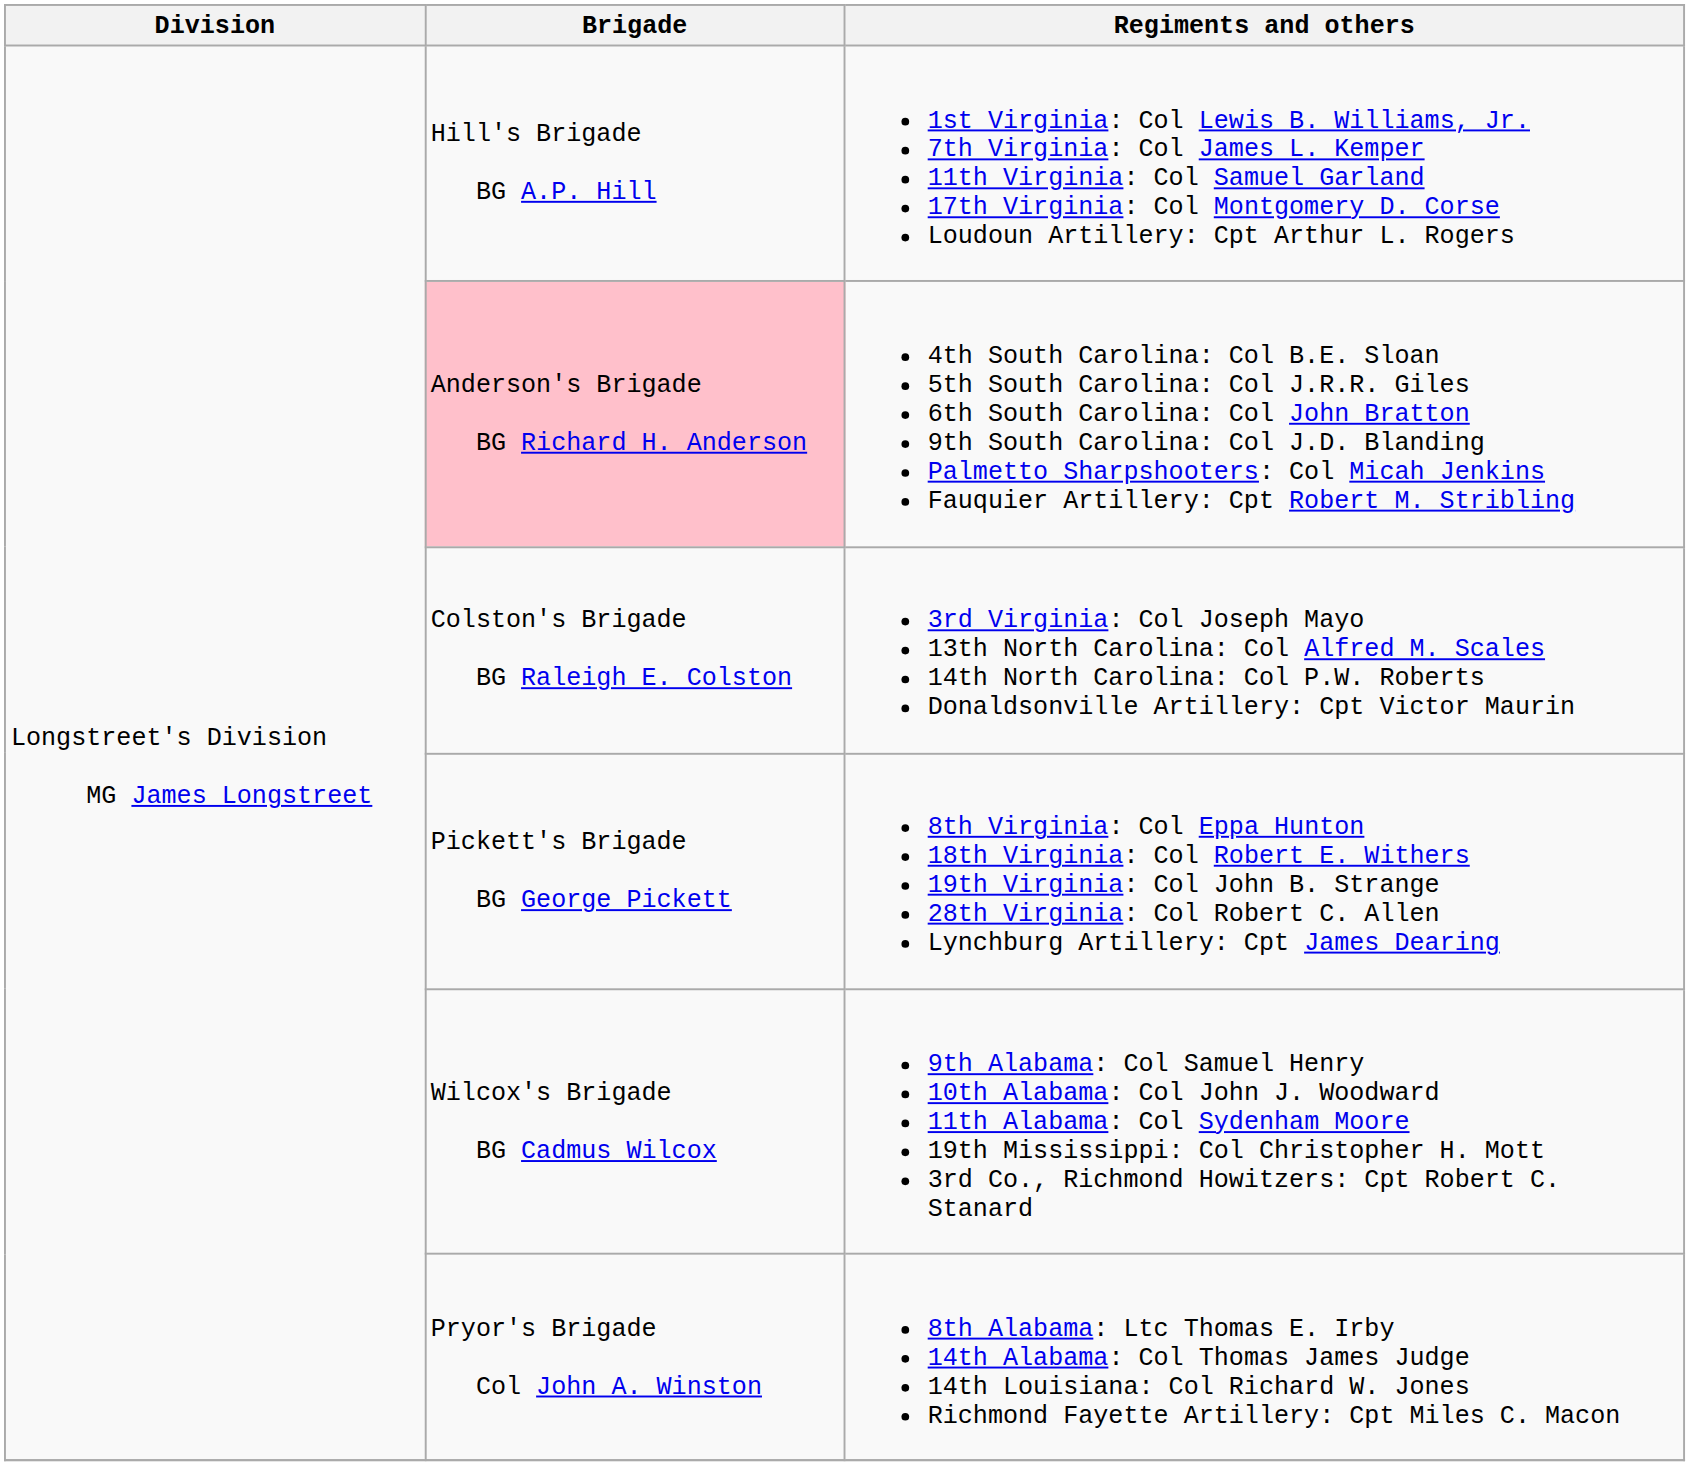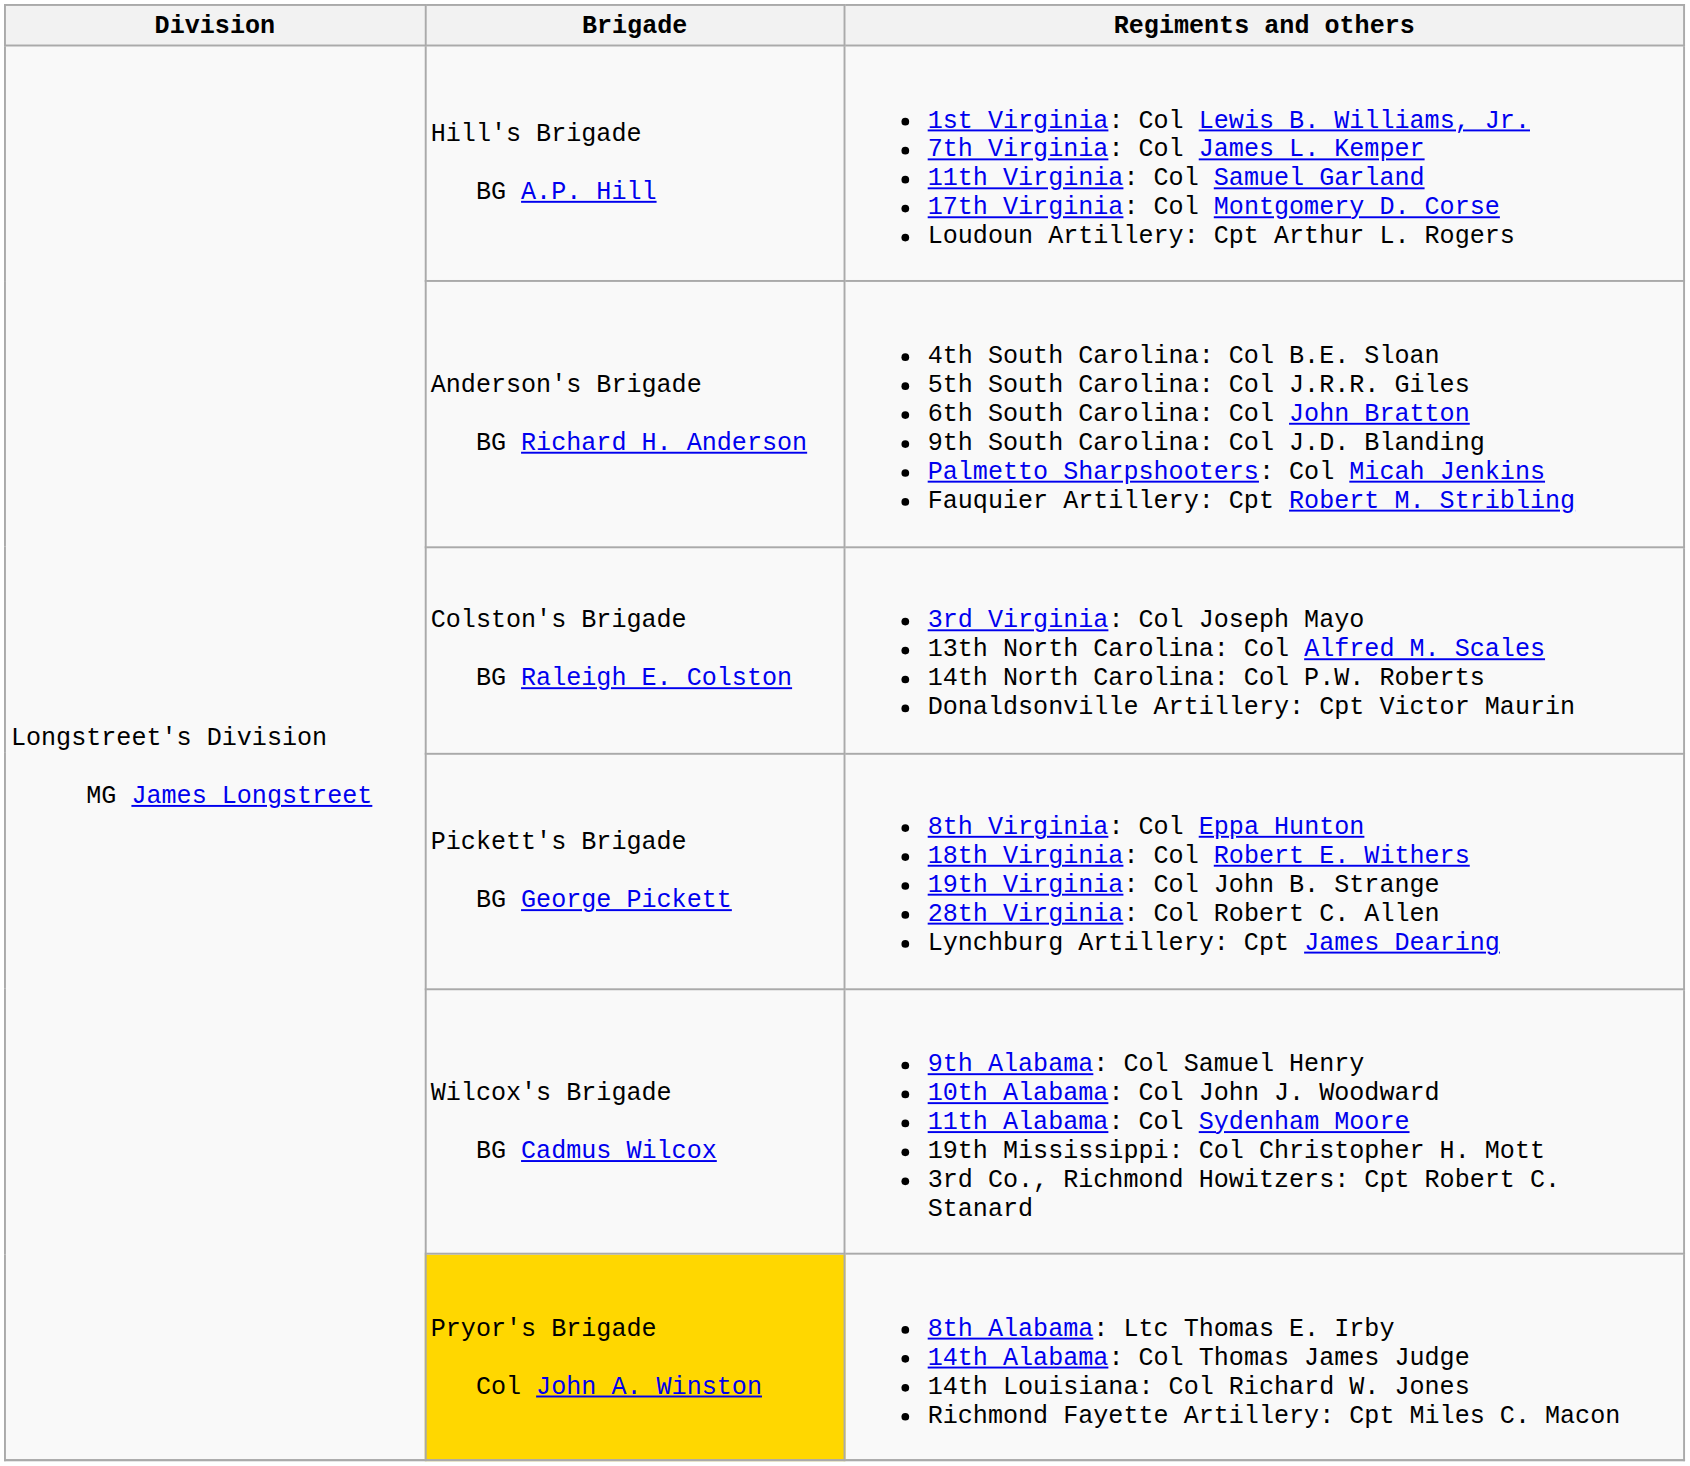(619, 414) pink background -> (619, 414) no background
(596, 1357) no background -> (596, 1357) gold background
